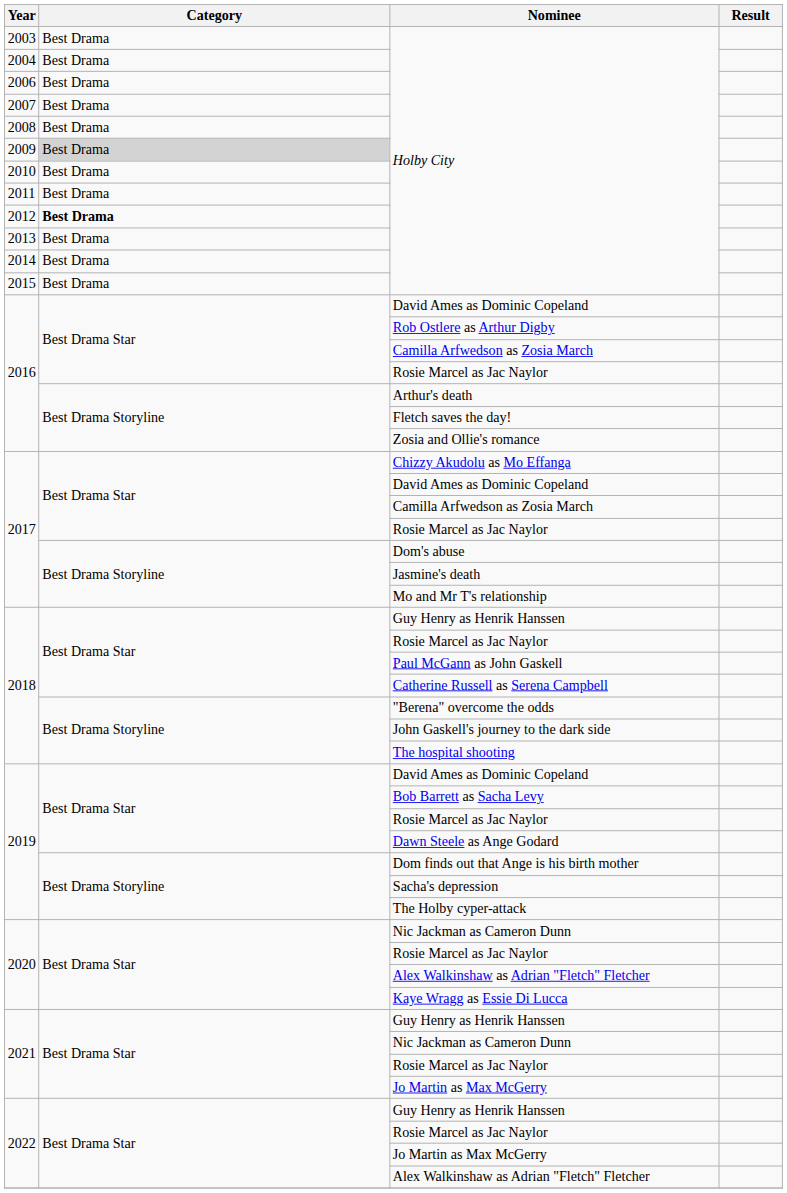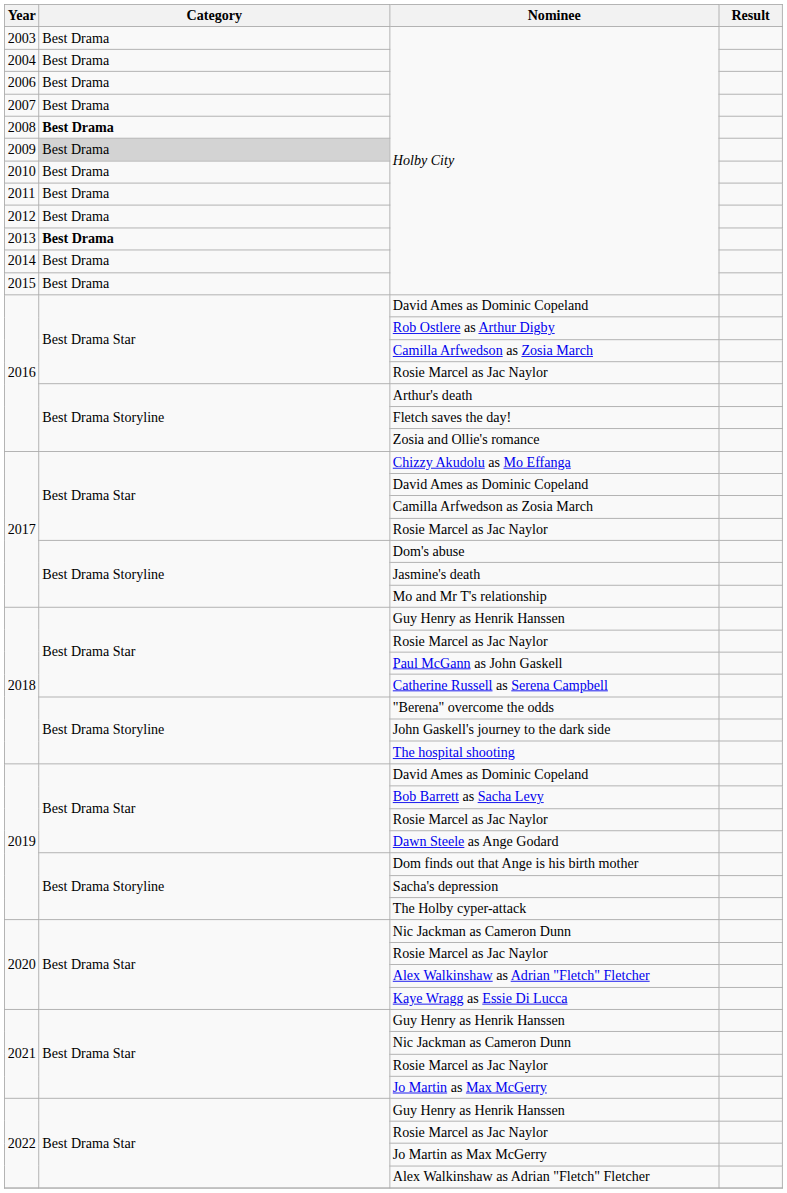(76, 127) normal -> (78, 127) bold
(78, 216) bold -> (76, 216) normal
(76, 238) normal -> (78, 238) bold
